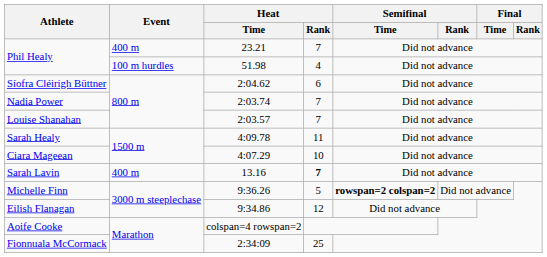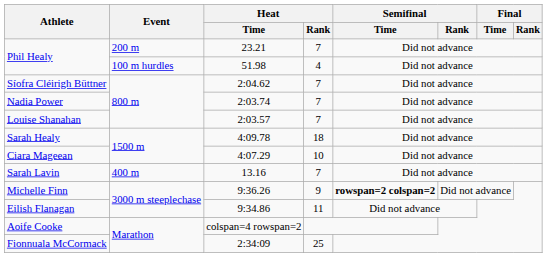(125, 48) 400 m -> (125, 48) 200 m
(318, 84) 6 -> (318, 84) 7
(318, 137) 11 -> (318, 137) 18
(318, 173) bold -> (318, 173) normal
(318, 190) 5 -> (318, 190) 9
(318, 208) 12 -> (318, 208) 11
